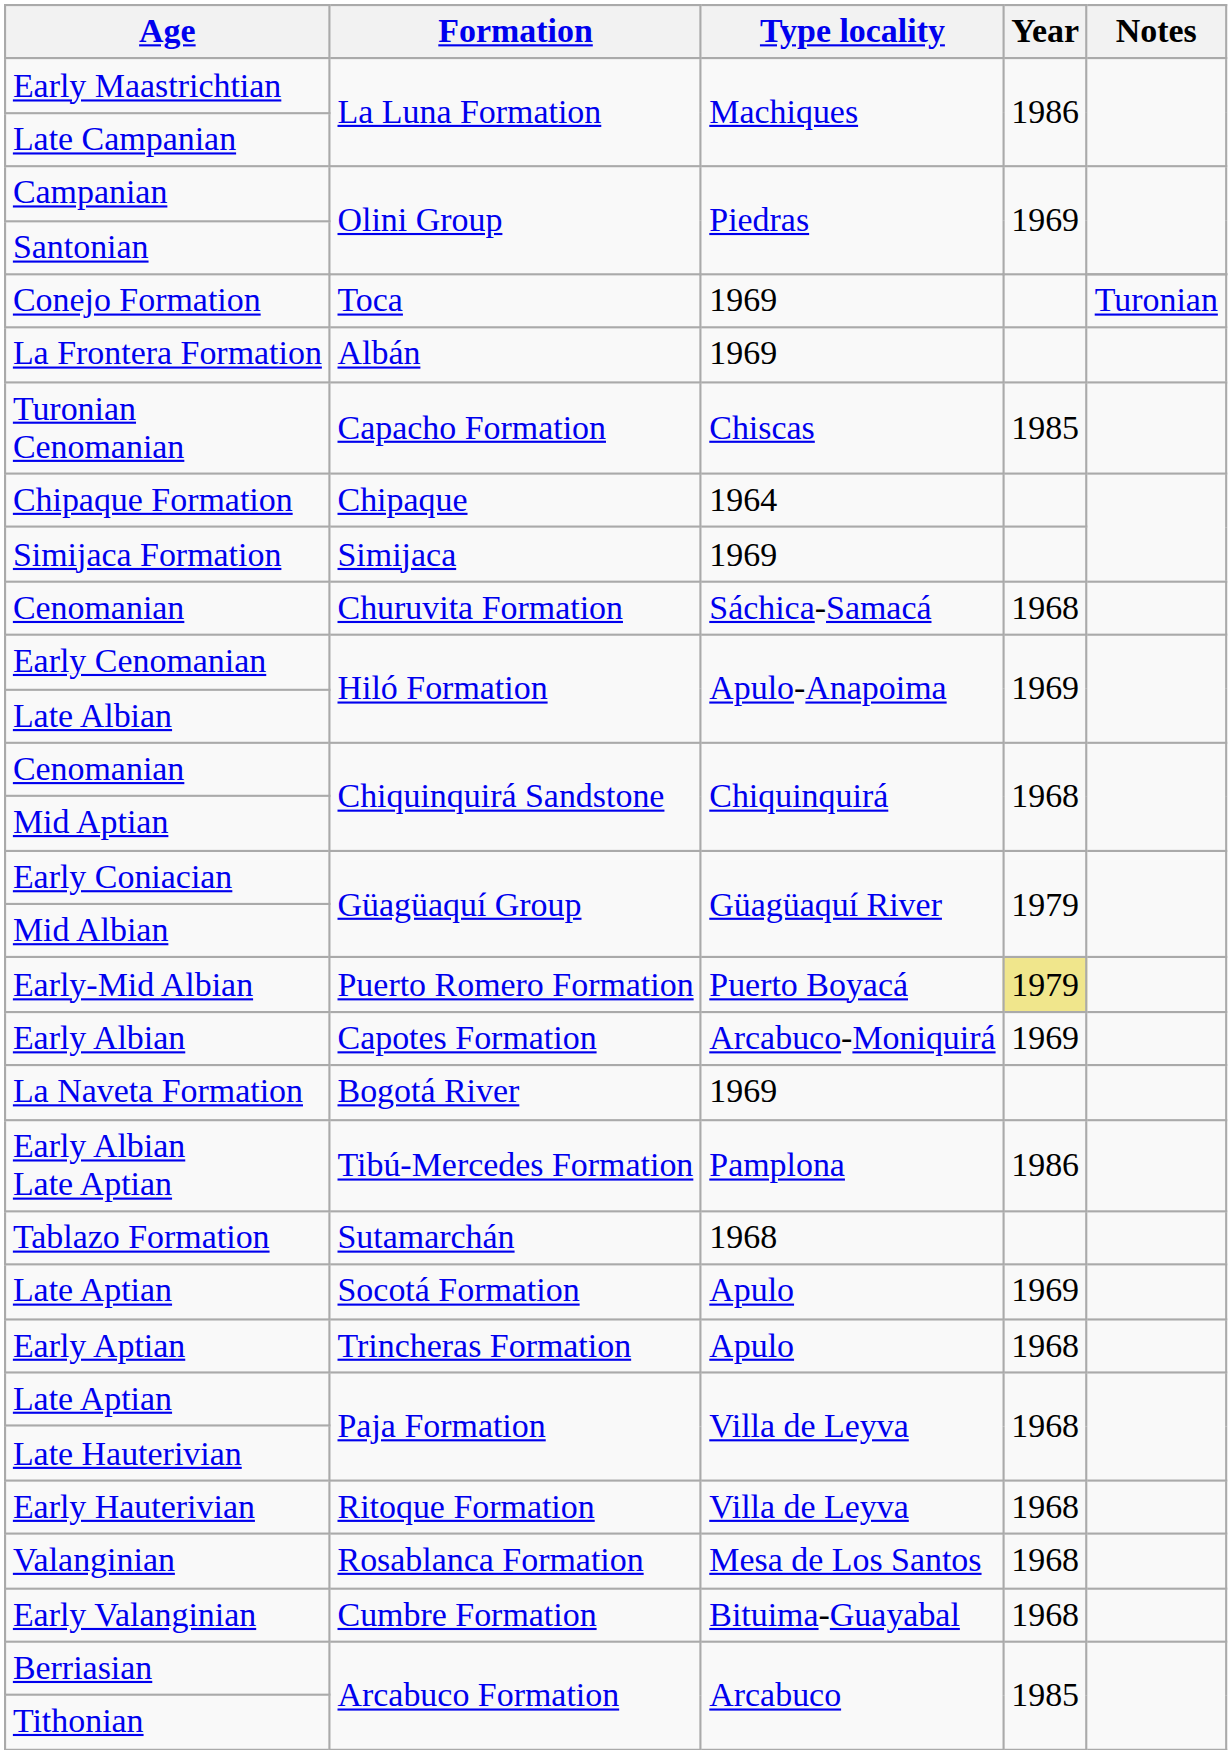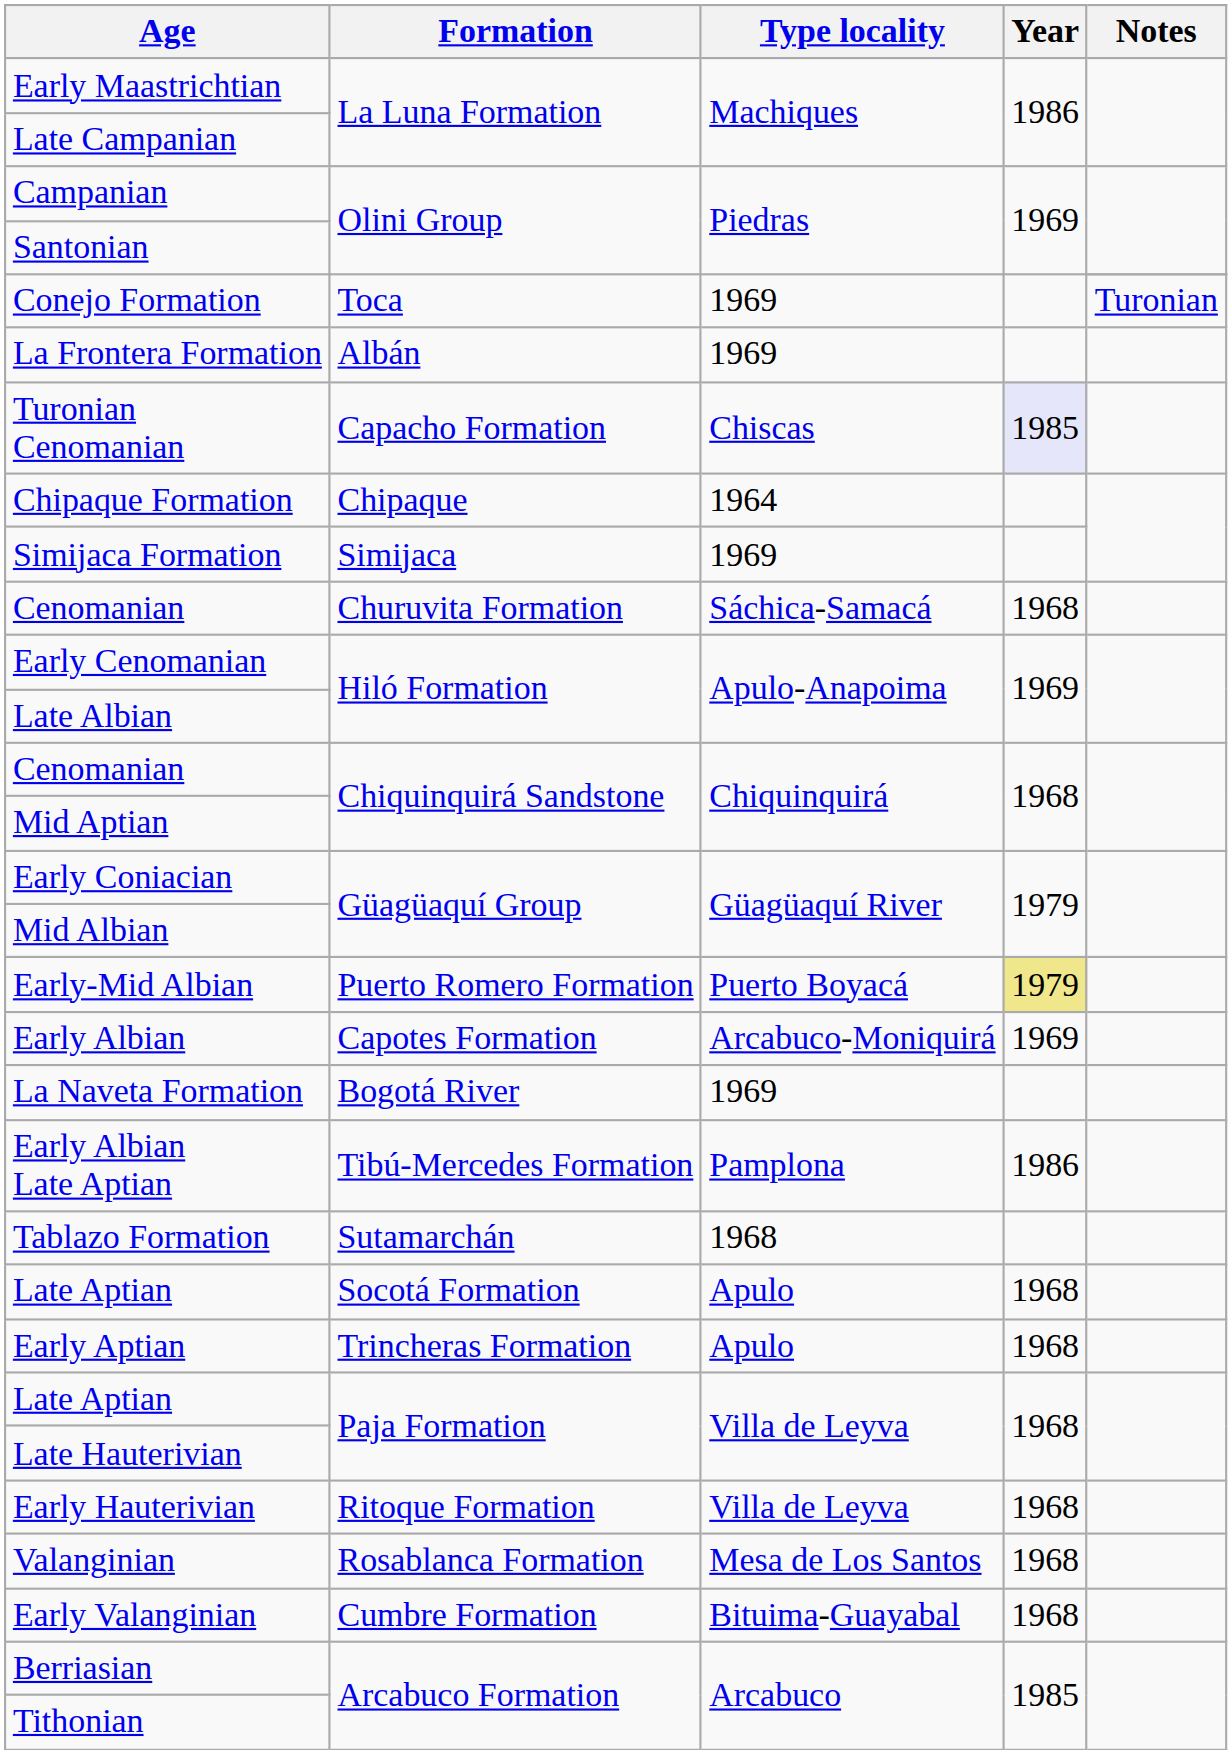(1045, 427) no background -> (1045, 427) lavender background
(1045, 1291) 1969 -> (1045, 1291) 1968
